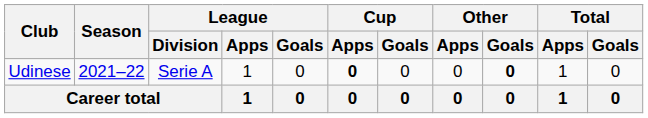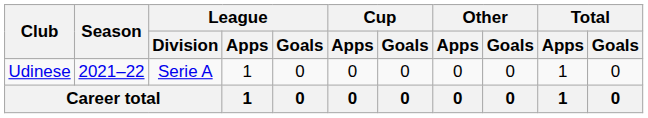(352, 71) bold -> (352, 71) normal
(510, 71) bold -> (510, 71) normal
